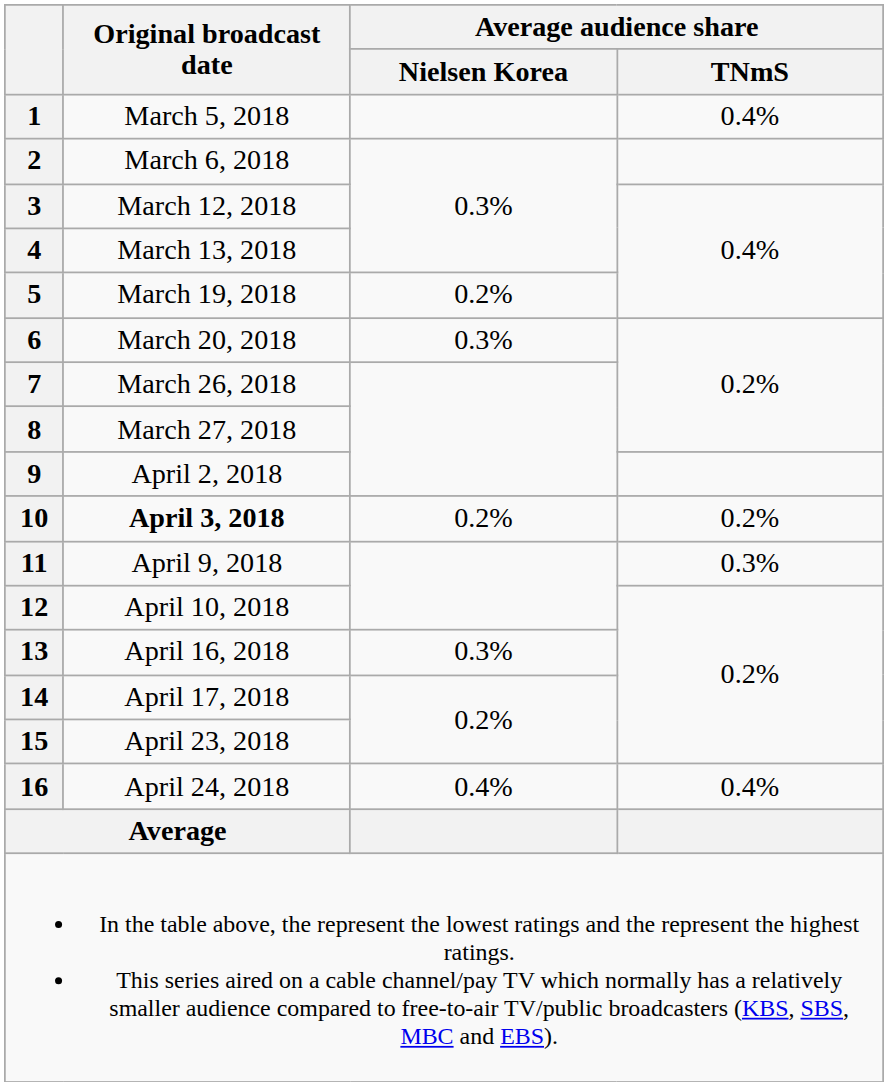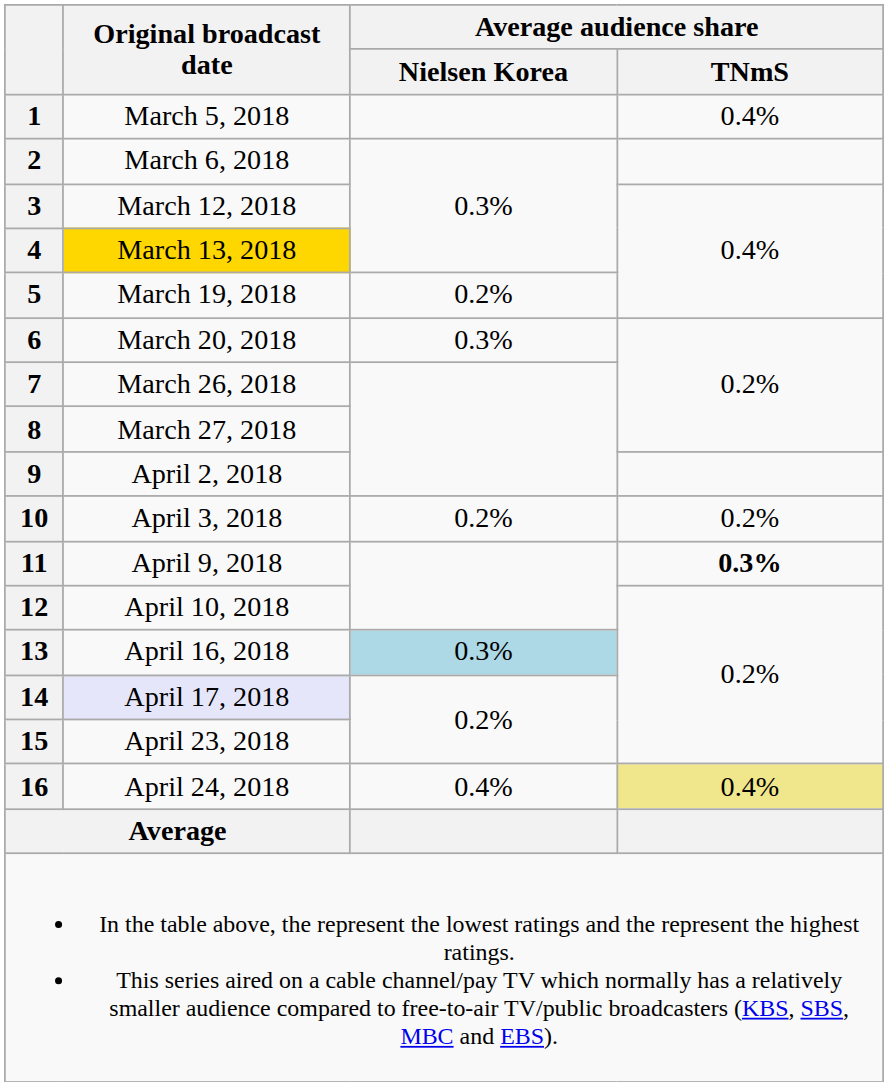(207, 250) no background -> (207, 250) gold background
(207, 518) bold -> (207, 518) normal
(750, 562) normal -> (750, 562) bold
(483, 652) no background -> (483, 652) lightblue background
(207, 696) no background -> (207, 696) lavender background
(750, 786) no background -> (750, 786) khaki background
